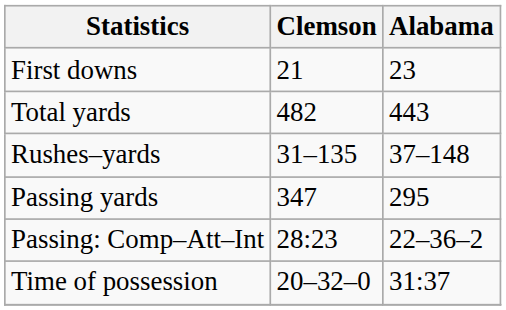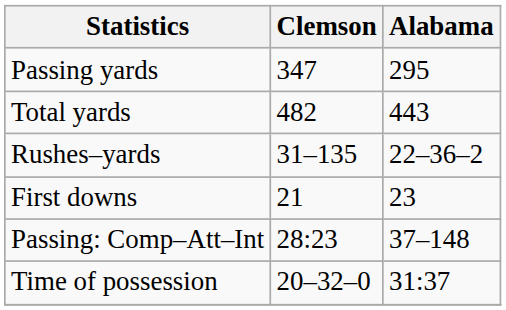rows swapped: (74, 69) <-> (85, 197)
(429, 154) 37–148 -> (436, 154) 22–36–2
(436, 239) 22–36–2 -> (429, 239) 37–148
